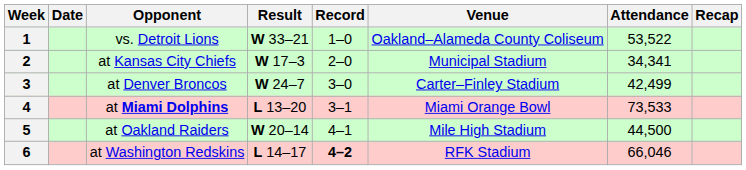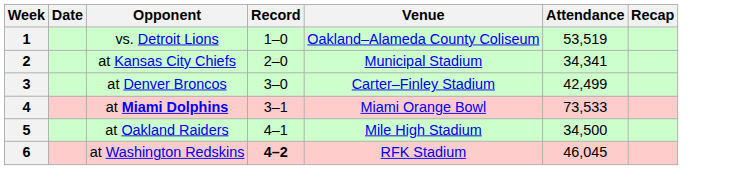- column: (280, 15)
(650, 38) 53,522 -> (585, 38) 53,519
(650, 130) 44,500 -> (585, 130) 34,500
(650, 152) 66,046 -> (585, 152) 46,045
